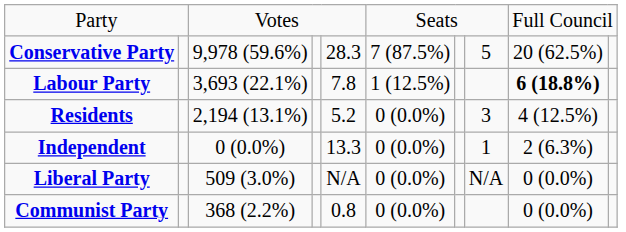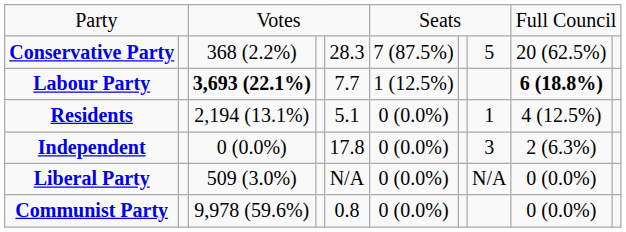(250, 52) 9,978 (59.6%) -> (252, 52) 368 (2.2%)
(250, 83) normal -> (252, 83) bold
(344, 83) 7.8 -> (347, 83) 7.7
(344, 115) 5.2 -> (347, 115) 5.1
(486, 115) 3 -> (489, 115) 1
(344, 147) 13.3 -> (347, 147) 17.8
(486, 147) 1 -> (489, 147) 3
(250, 210) 368 (2.2%) -> (252, 210) 9,978 (59.6%)
